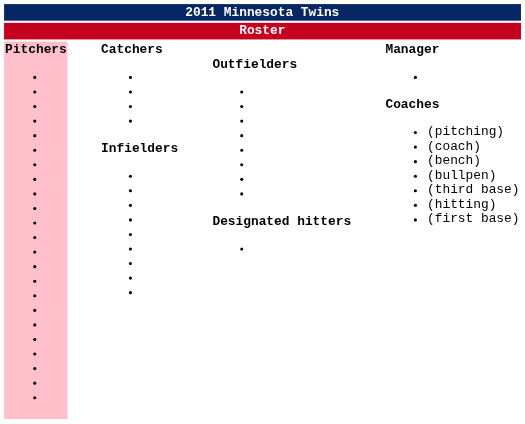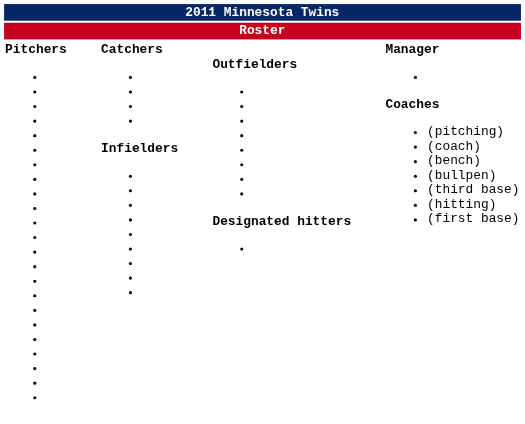(36, 224) pink background -> (36, 224) no background
